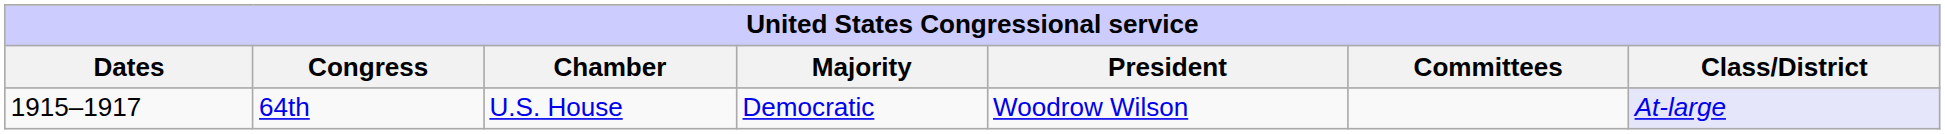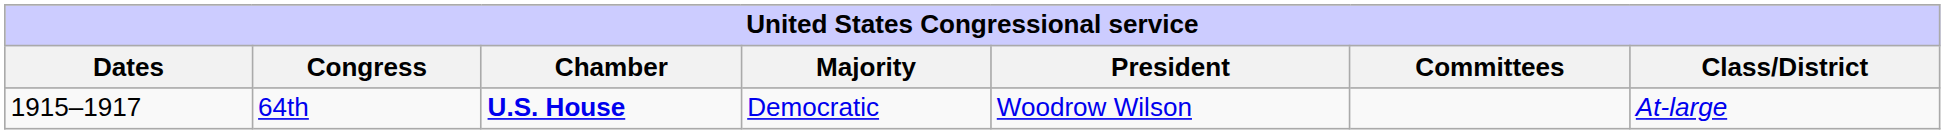(556, 107) normal -> (556, 107) bold
(1680, 107) lavender background -> (1682, 107) no background
